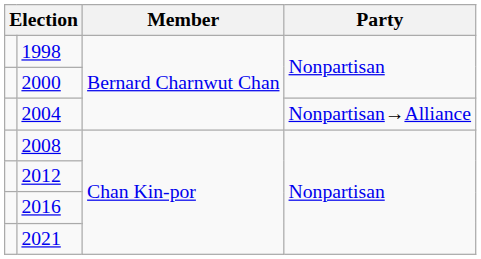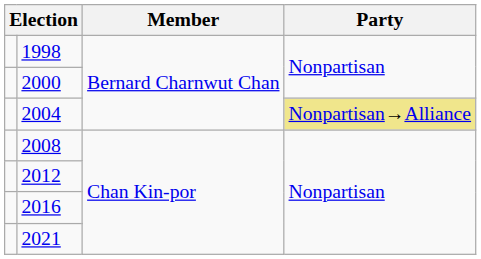(380, 113) no background -> (380, 113) khaki background
